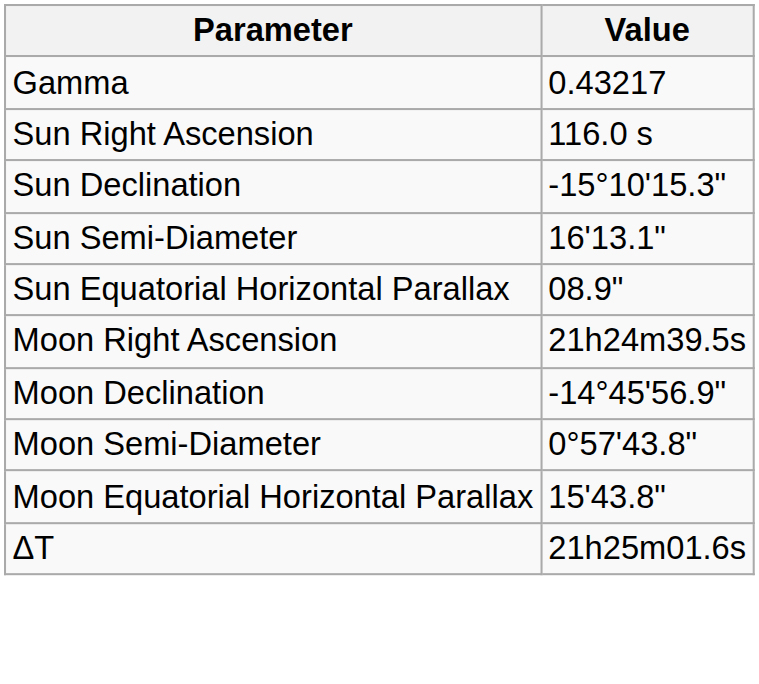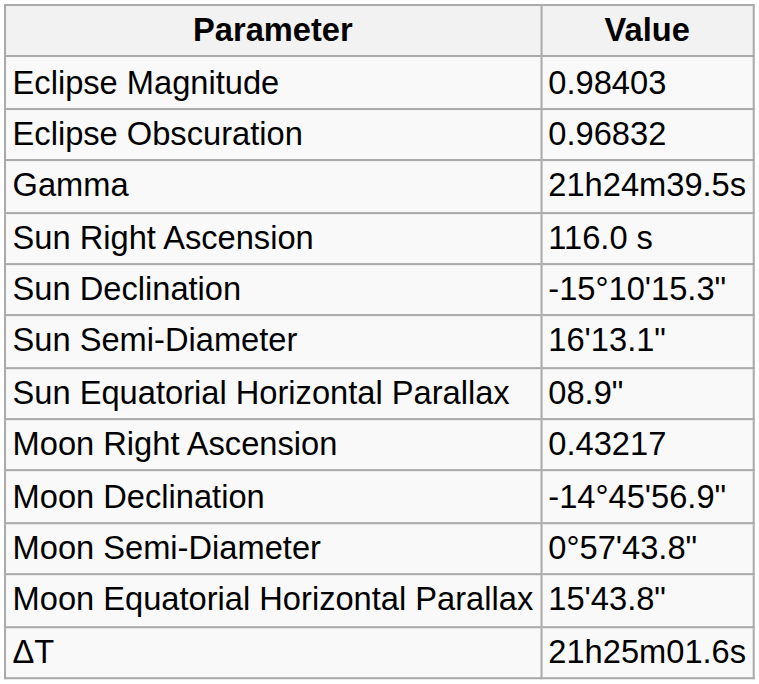+ row: (146, 82)
+ row: (158, 133)
(607, 82) 0.43217 -> (647, 185) 21h24m39.5s
(647, 340) 21h24m39.5s -> (607, 444) 0.43217
